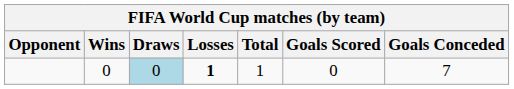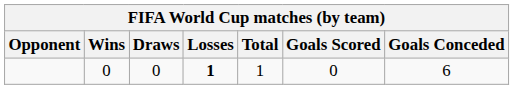(156, 71) lightblue background -> (156, 71) no background
(446, 71) 7 -> (446, 71) 6
